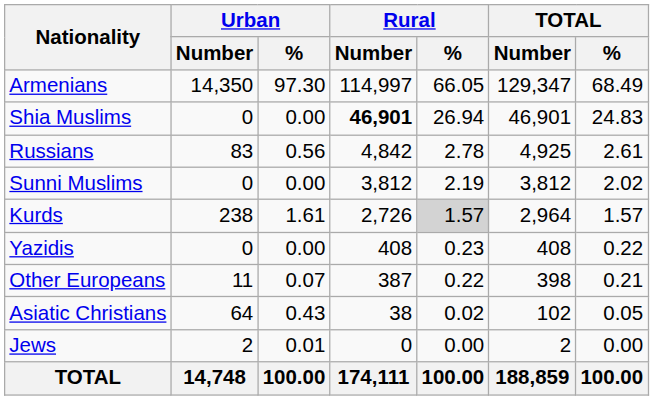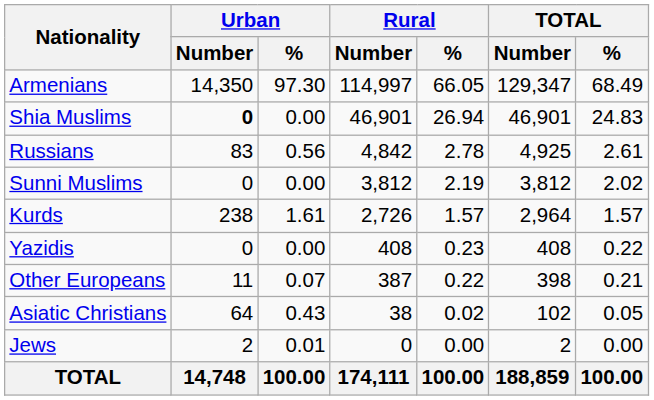(248, 118) normal -> (248, 118) bold
(381, 118) bold -> (381, 118) normal
(464, 215) lightgrey background -> (464, 215) no background
